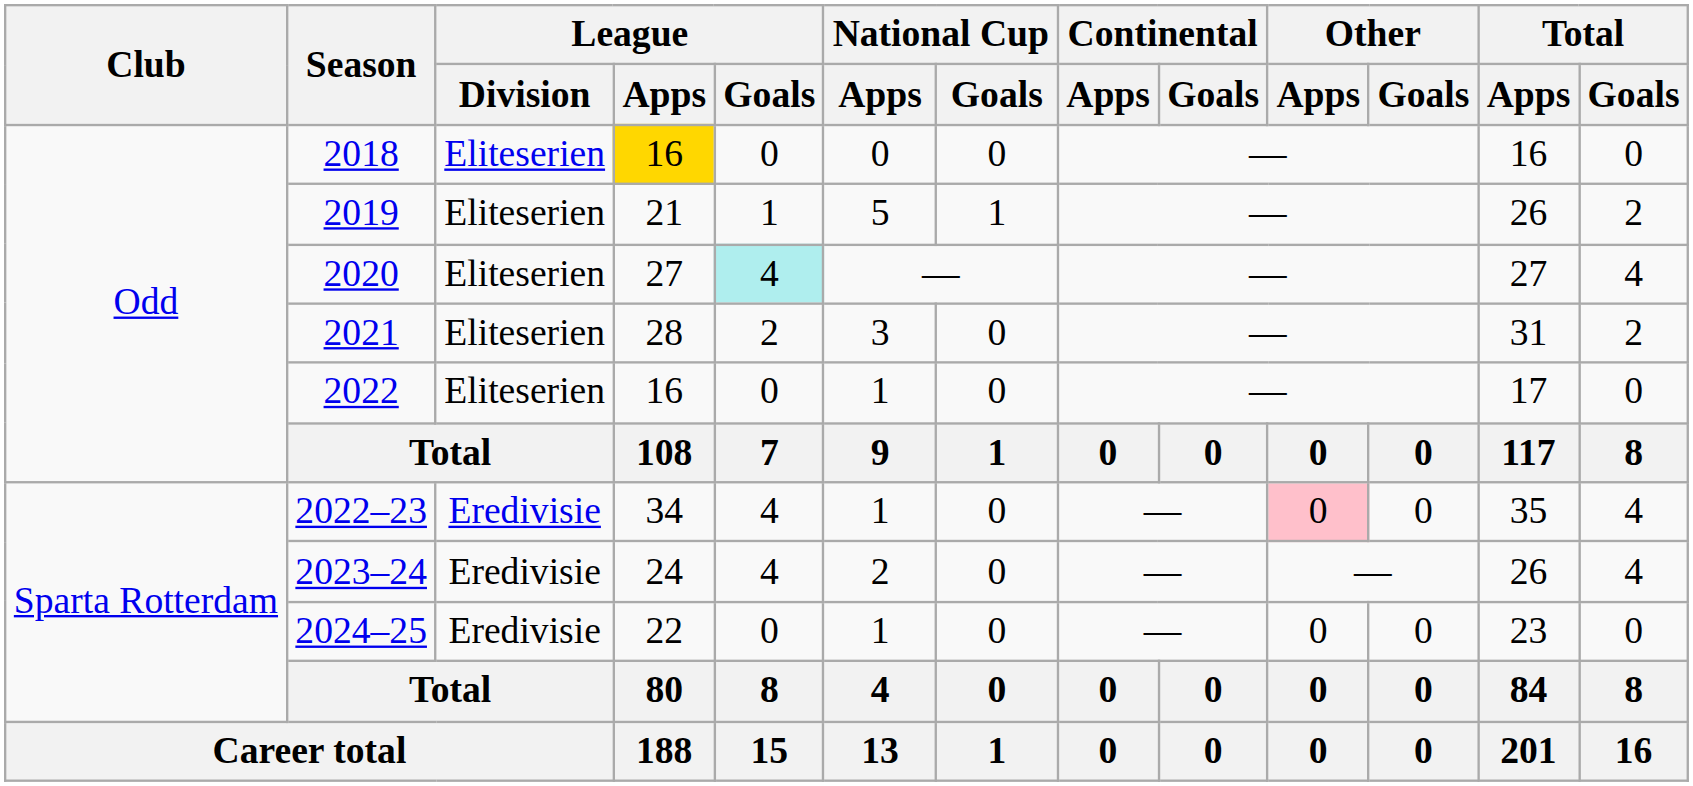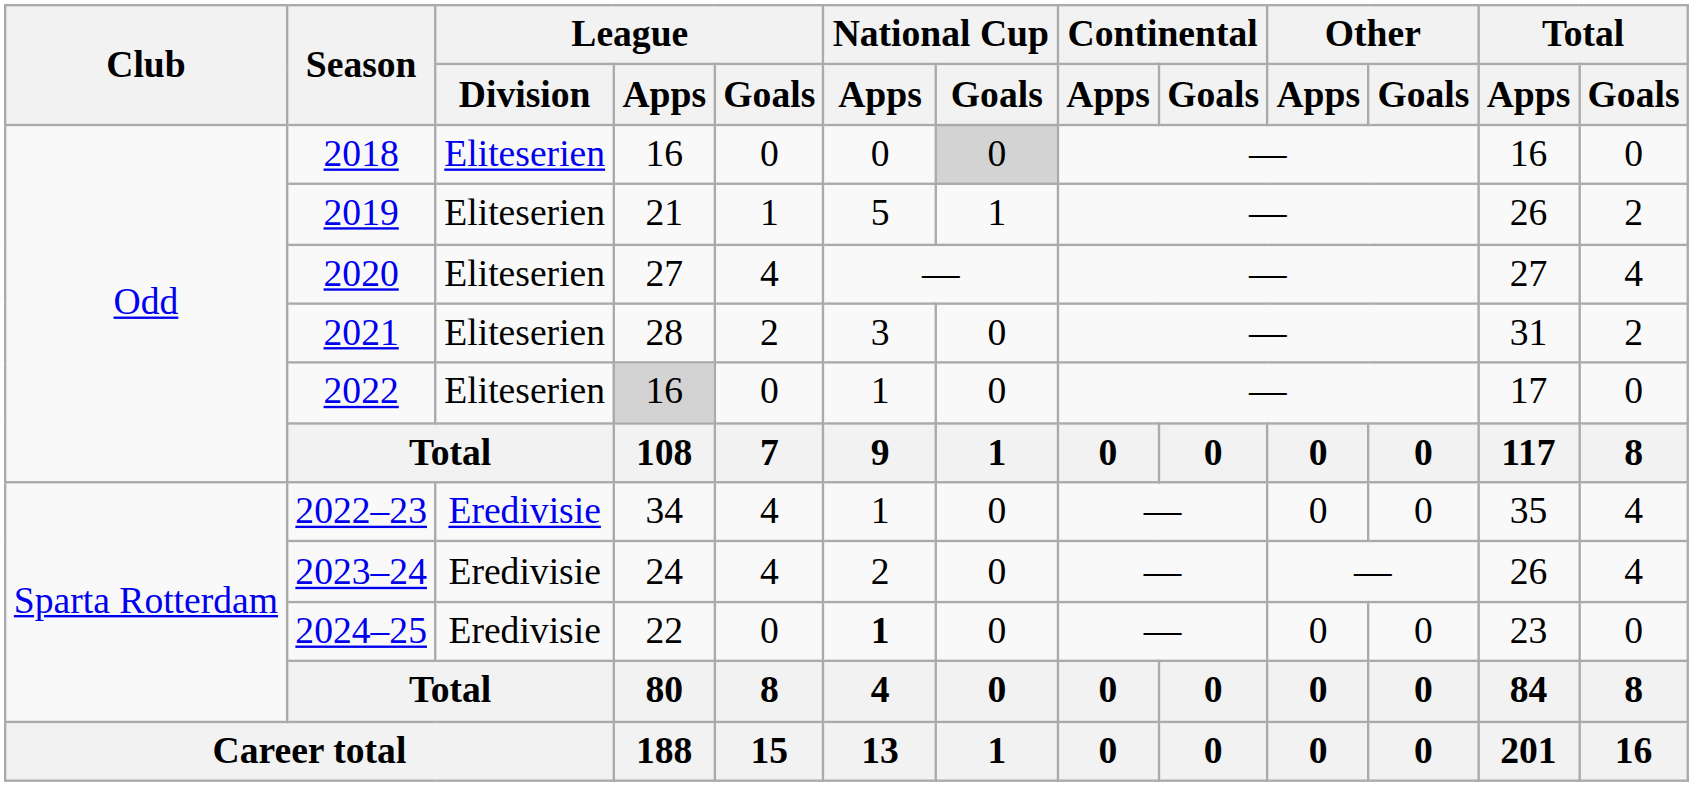(664, 153) gold background -> (664, 153) no background
(997, 153) no background -> (997, 153) lightgrey background
(769, 272) paleturquoise background -> (769, 272) no background
(664, 392) no background -> (664, 392) lightgrey background
(1318, 511) pink background -> (1318, 511) no background
(880, 630) normal -> (880, 630) bold
